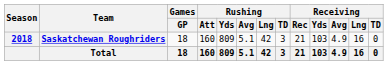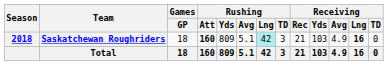(207, 39) normal -> (207, 39) bold
(266, 39) no background -> (266, 39) paleturquoise background
(359, 39) normal -> (359, 39) bold
